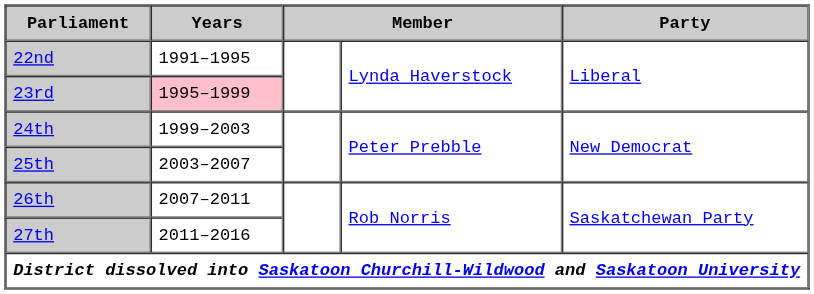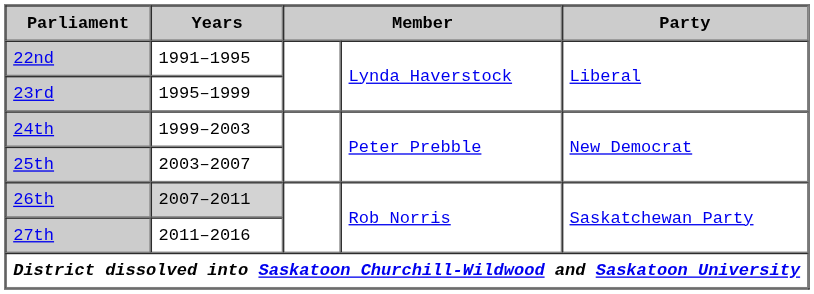(205, 94) pink background -> (205, 94) no background
(205, 200) no background -> (205, 200) lightgrey background
